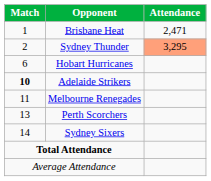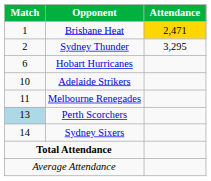(175, 30) no background -> (175, 30) gold background
(175, 47) lightsalmon background -> (175, 47) no background
(25, 81) bold -> (25, 81) normal
(25, 116) no background -> (25, 116) lightblue background
